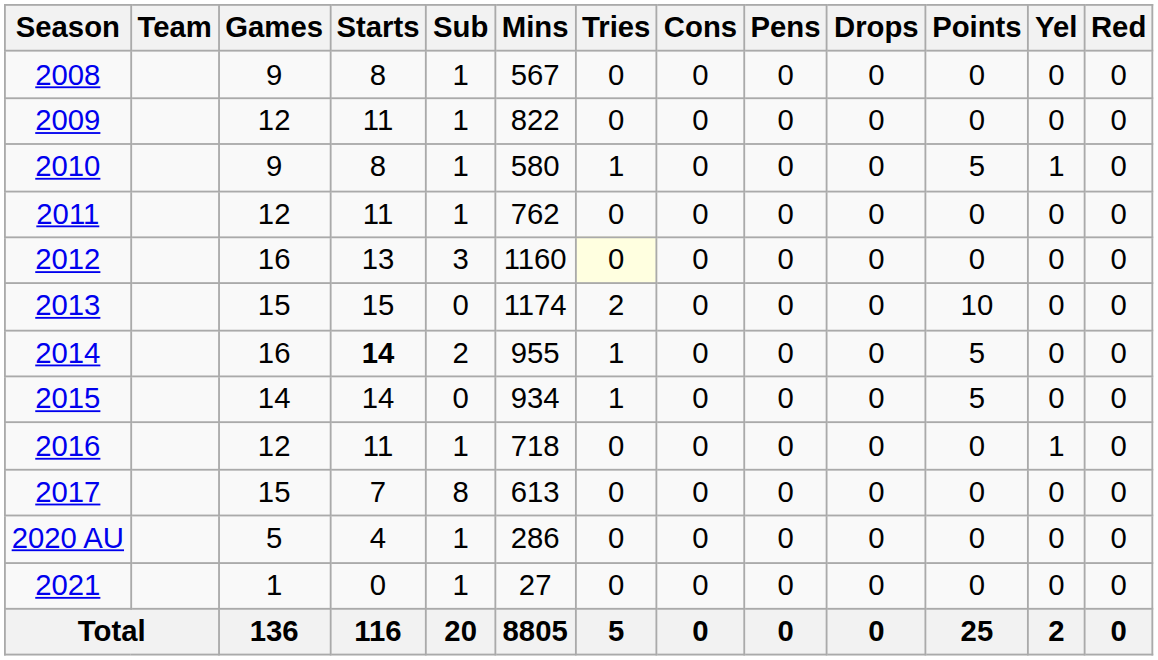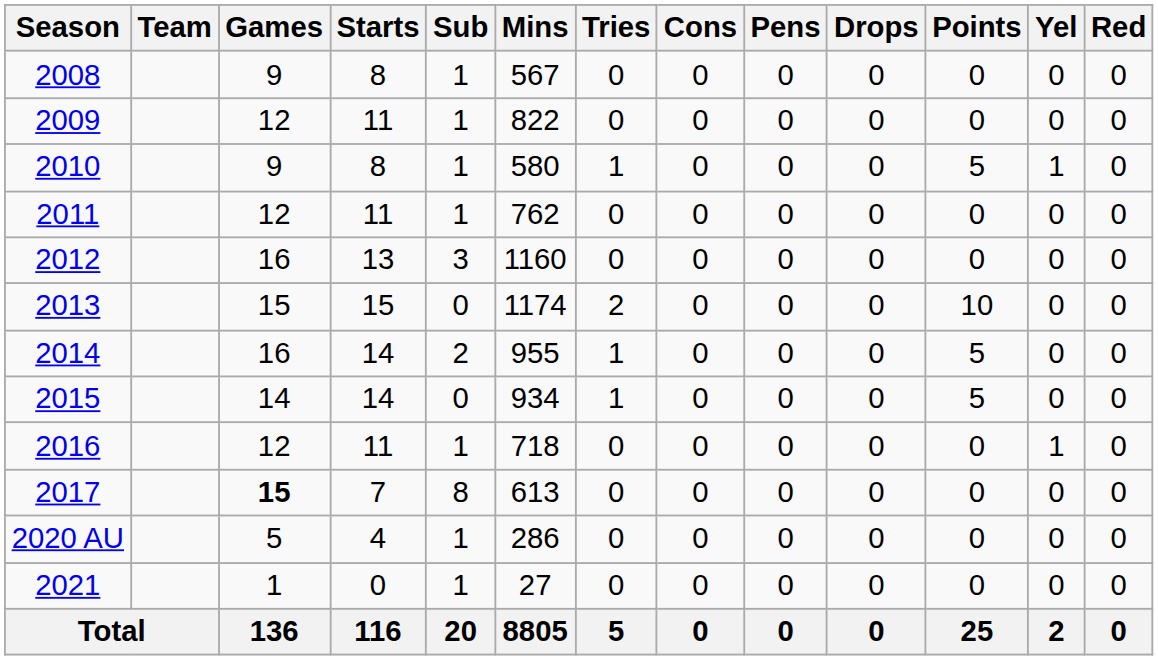(616, 259) lightyellow background -> (616, 259) no background
(378, 352) bold -> (378, 352) normal
(274, 492) normal -> (274, 492) bold
